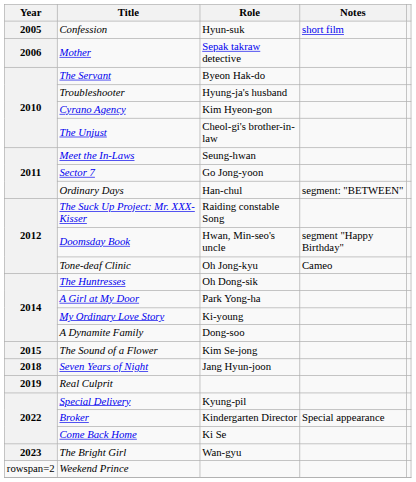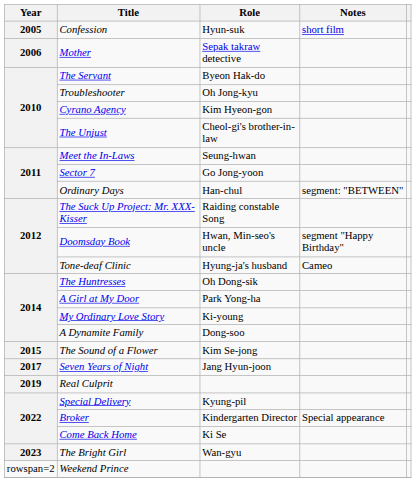(245, 93) Hyung-ja's husband -> (230, 93) Oh Jong-kyu
(230, 265) Oh Jong-kyu -> (245, 265) Hyung-ja's husband
(31, 367) 2018 -> (31, 367) 2017
